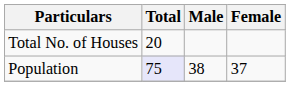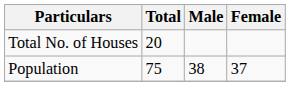(154, 68) lavender background -> (154, 68) no background
